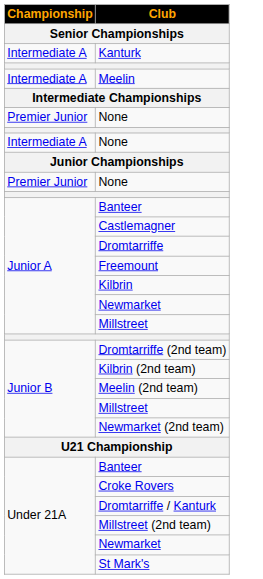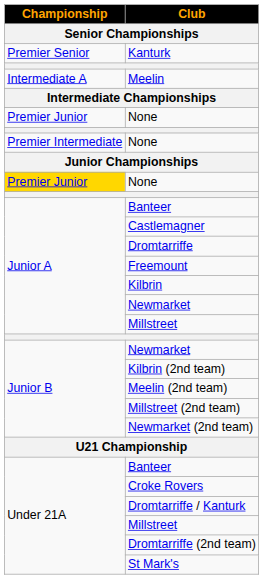(47, 53) Intermediate A -> (48, 53) Premier Senior
(47, 142) Intermediate A -> (65, 142) Premier Intermediate
(47, 181) no background -> (47, 181) gold background
(162, 349) Dromtarriffe (2nd team) -> (159, 349) Newmarket
(123, 408) Millstreet -> (184, 408) Millstreet (2nd team)
(155, 525) Millstreet (2nd team) -> (153, 525) Millstreet
(130, 544) Newmarket -> (192, 544) Dromtarriffe (2nd team)
